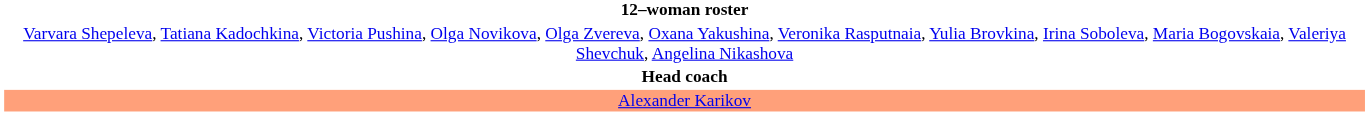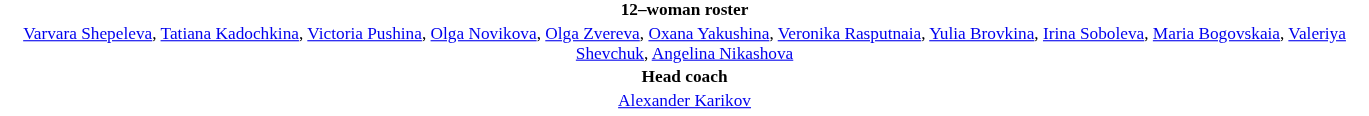(685, 100) lightsalmon background -> (685, 100) no background
